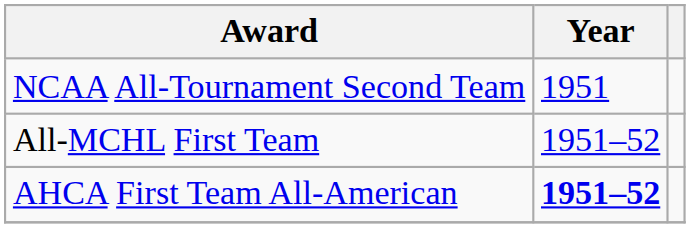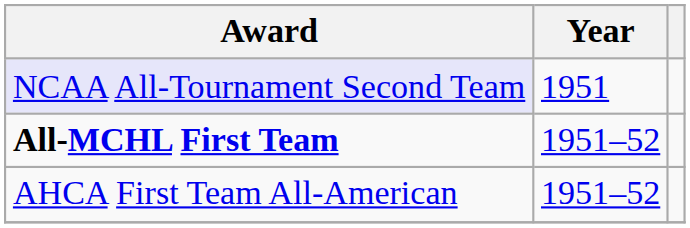(269, 85) no background -> (269, 85) lavender background
(166, 139) normal -> (176, 139) bold
(601, 193) bold -> (601, 193) normal
